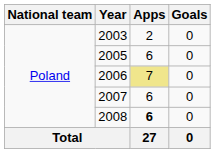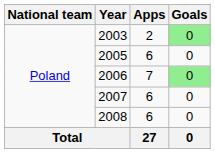(190, 35) no background -> (190, 35) lightgreen background
(149, 76) khaki background -> (149, 76) no background
(190, 76) no background -> (190, 76) lightgreen background
(149, 117) bold -> (149, 117) normal
